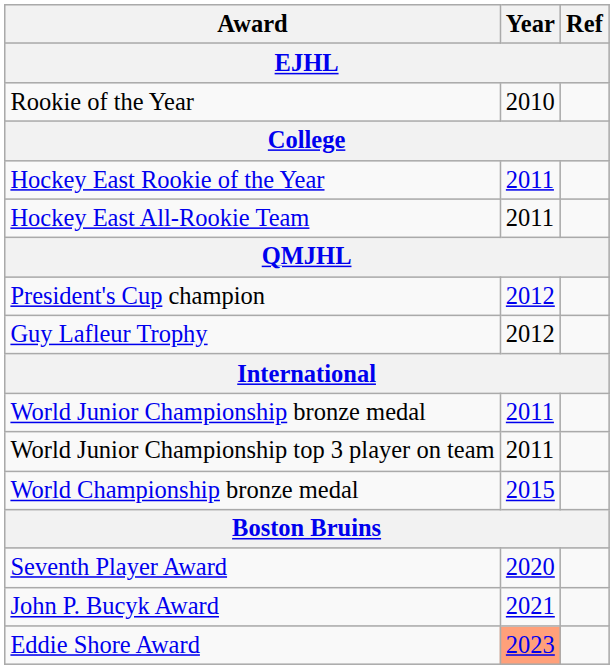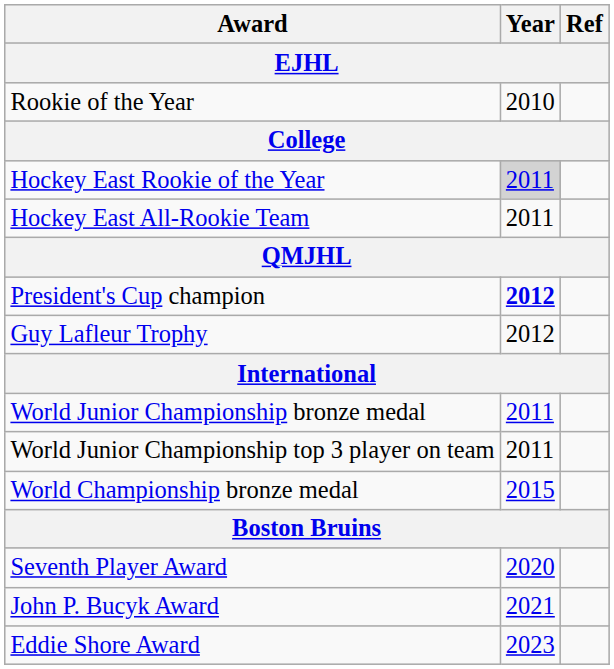(530, 179) no background -> (530, 179) lightgrey background
(530, 295) normal -> (530, 295) bold
(530, 645) lightsalmon background -> (530, 645) no background
